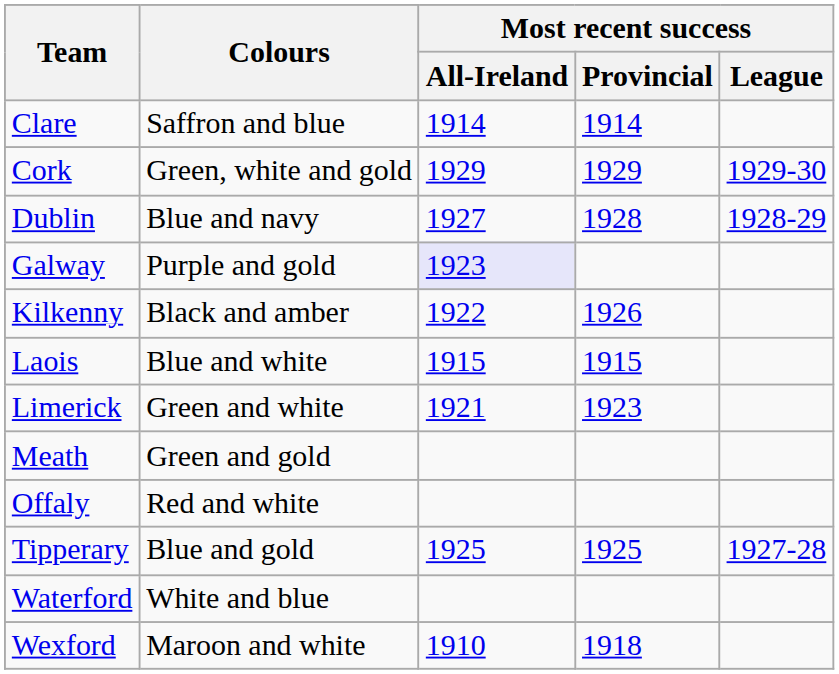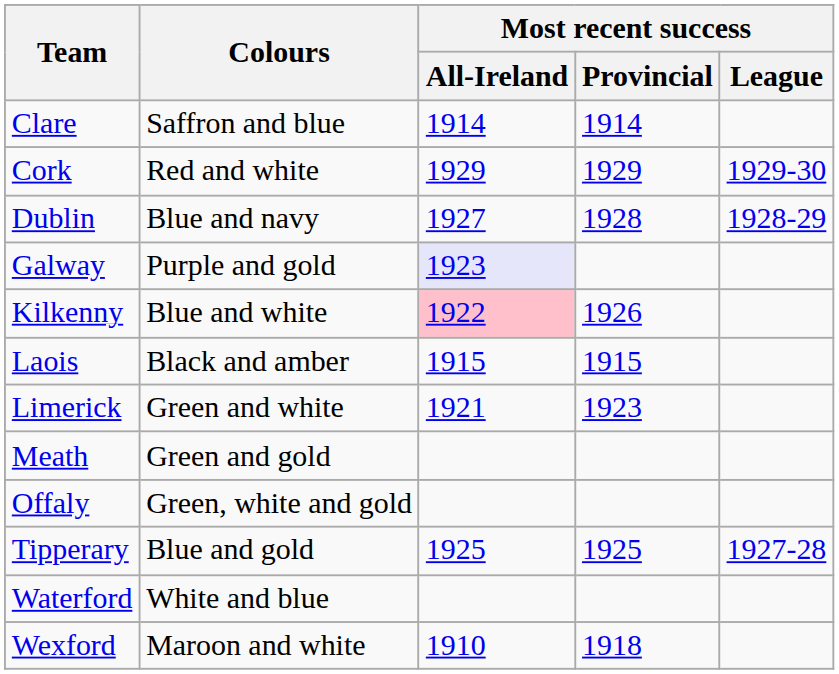(279, 170) Green, white and gold -> (233, 170) Red and white
(248, 312) Black and amber -> (237, 312) Blue and white
(456, 312) no background -> (456, 312) pink background
(237, 360) Blue and white -> (248, 360) Black and amber
(233, 502) Red and white -> (279, 502) Green, white and gold
